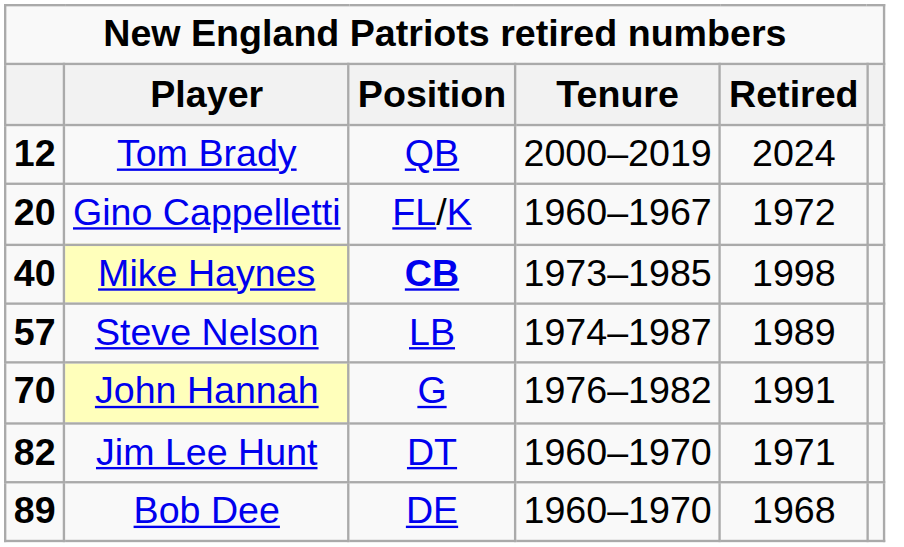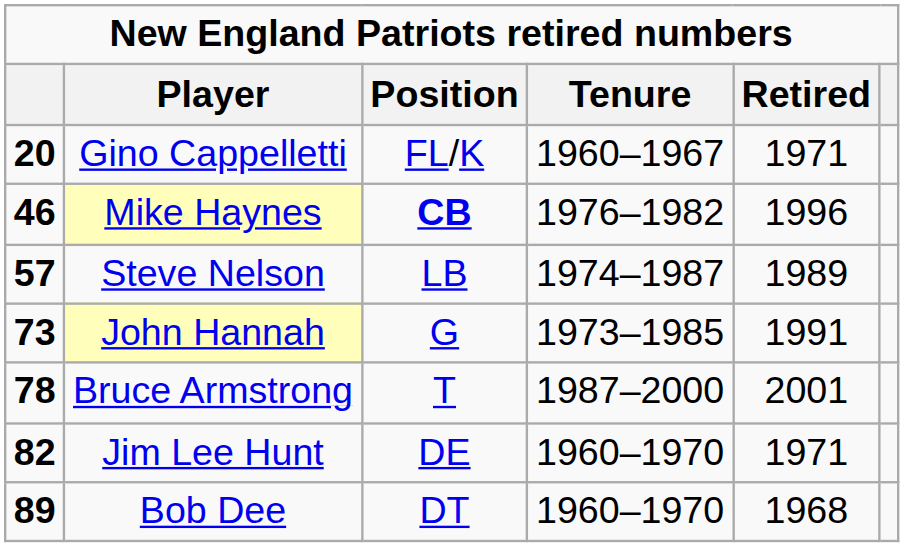- row: (207, 153)
(794, 213) 1972 -> (806, 153) 1971
(35, 272) 40 -> (35, 213) 46
(618, 272) 1973–1985 -> (630, 213) 1976–1982
(794, 272) 1998 -> (806, 213) 1996
(35, 392) 70 -> (35, 332) 73
(618, 392) 1976–1982 -> (630, 332) 1973–1985
+ row: (213, 392)
(432, 451) DT -> (444, 451) DE
(432, 511) DE -> (444, 511) DT
